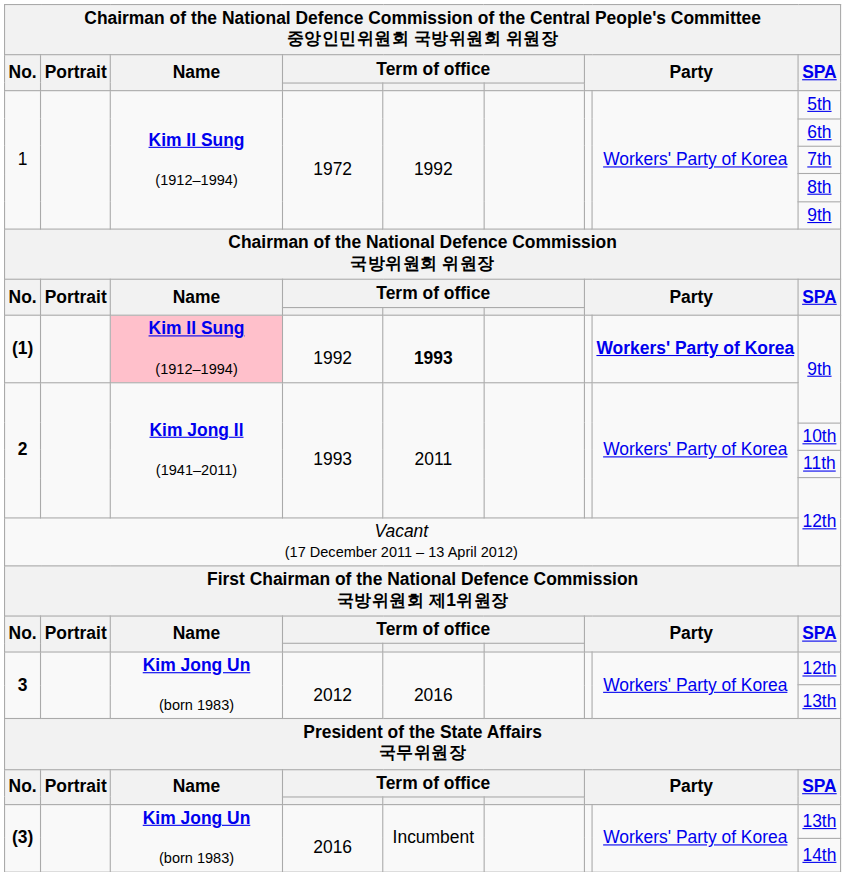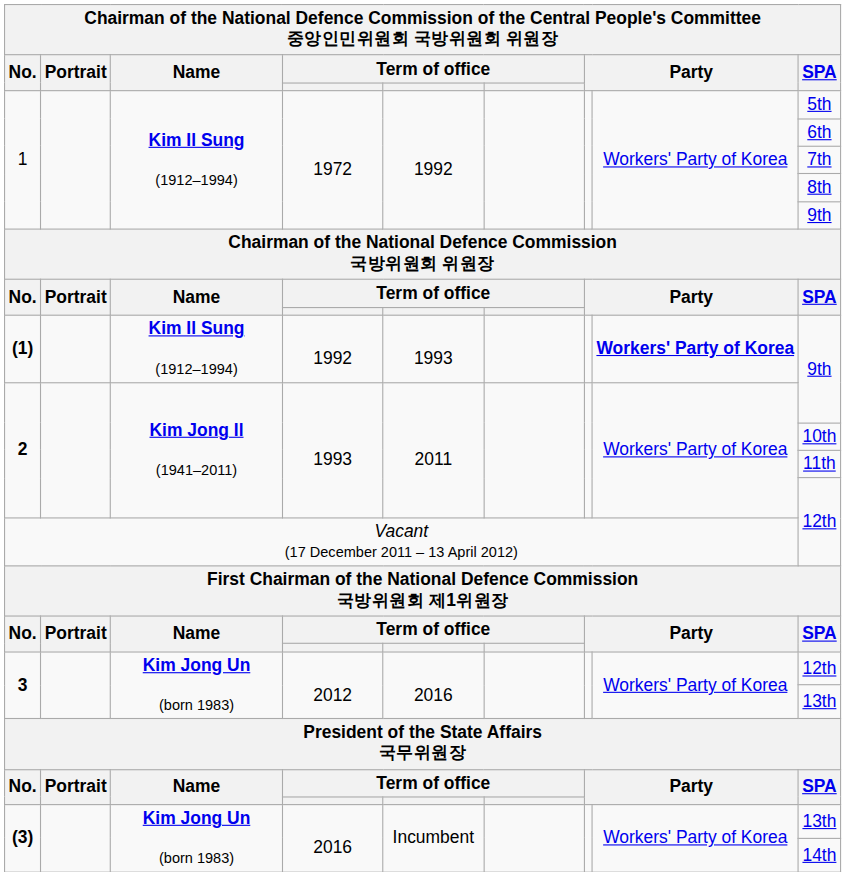(197, 348) pink background -> (197, 348) no background
(433, 358) bold -> (433, 358) normal
